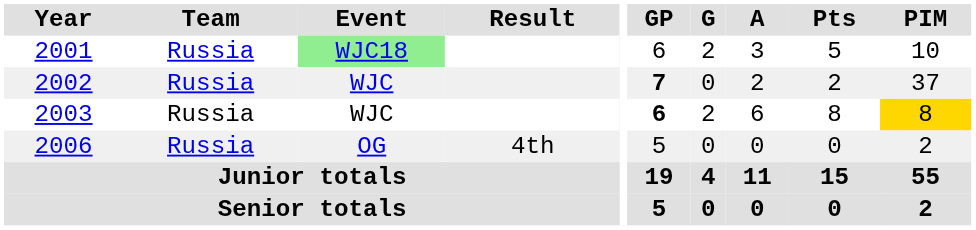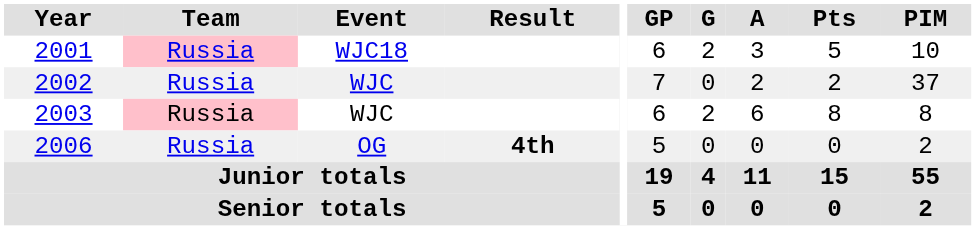(211, 51) no background -> (211, 51) pink background
(372, 51) lightgreen background -> (372, 51) no background
(659, 83) bold -> (659, 83) normal
(211, 115) no background -> (211, 115) pink background
(659, 115) bold -> (659, 115) normal
(926, 115) gold background -> (926, 115) no background
(533, 146) normal -> (533, 146) bold
